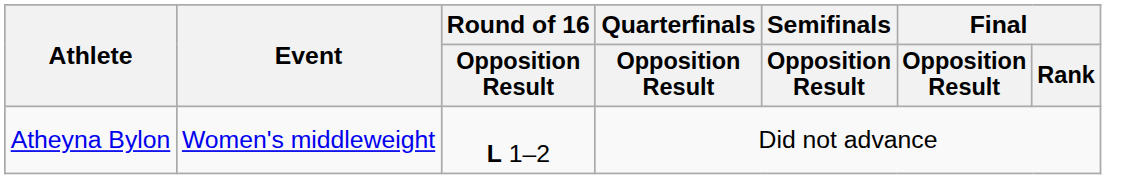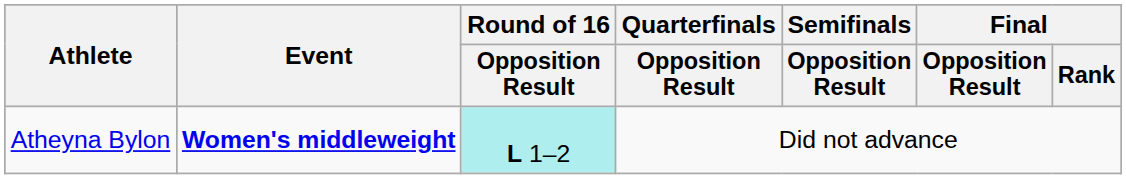(309, 140) normal -> (319, 140) bold
(518, 154) no background -> (539, 154) paleturquoise background
